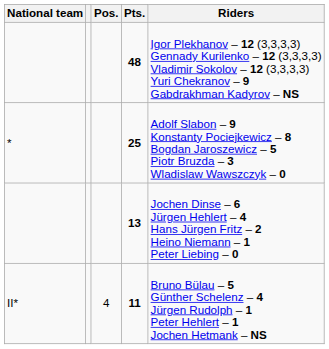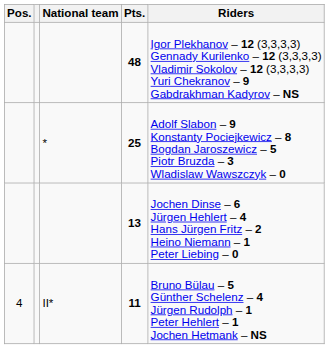columns swapped: (106, 13) <-> (45, 13)
